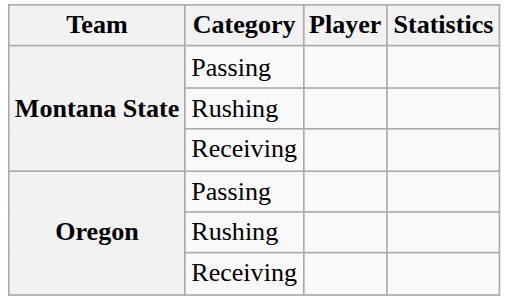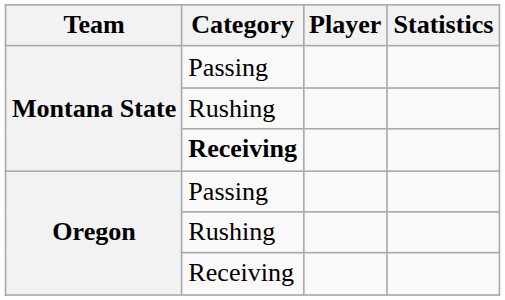(244, 149) normal -> (243, 149) bold
